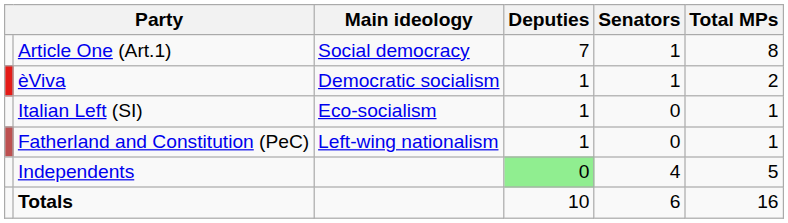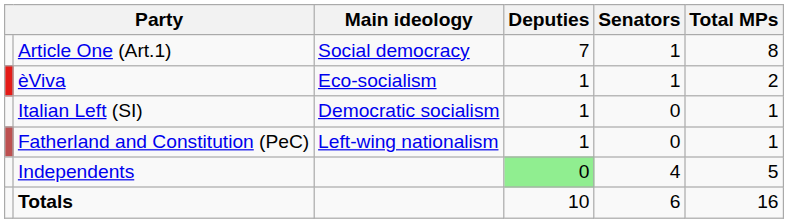(409, 80) Democratic socialism -> (377, 80) Eco-socialism
(377, 111) Eco-socialism -> (409, 111) Democratic socialism
